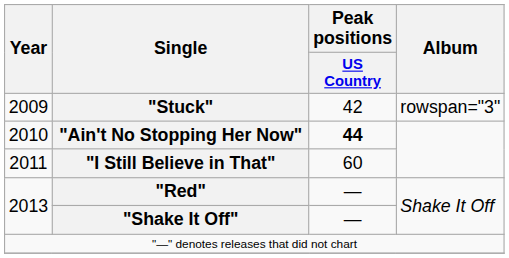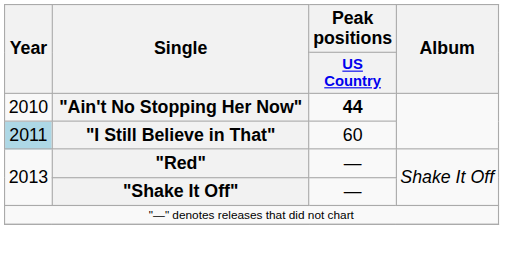- row: (181, 107)
(28, 163) no background -> (28, 135) lightblue background
